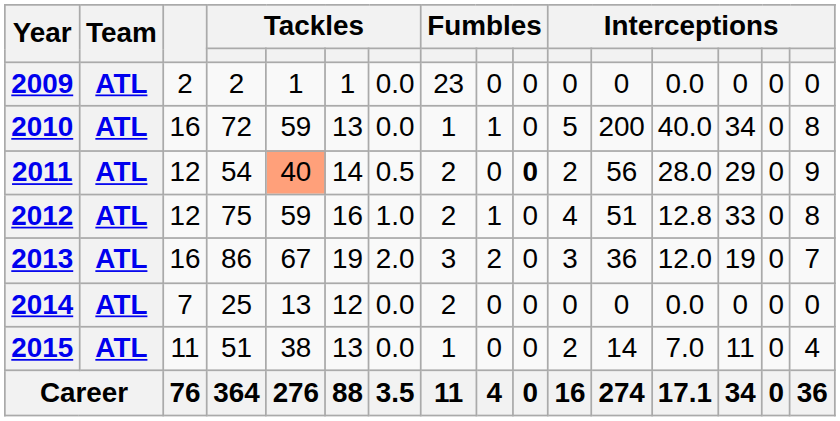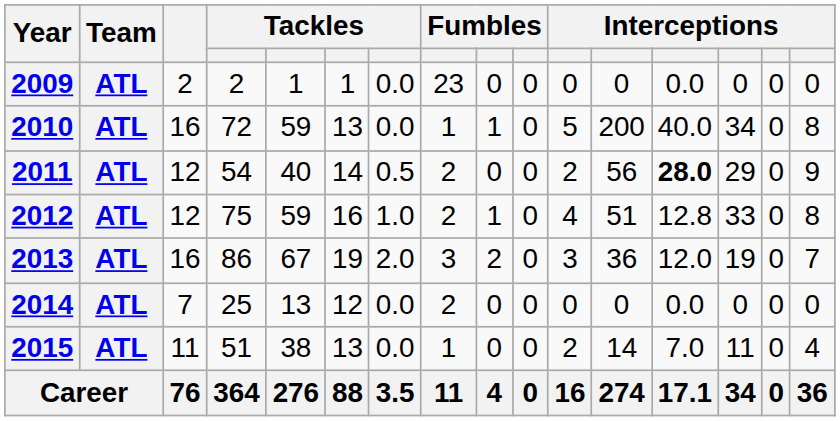(296, 171) lightsalmon background -> (296, 171) no background
(530, 171) bold -> (530, 171) normal
(685, 171) normal -> (685, 171) bold
